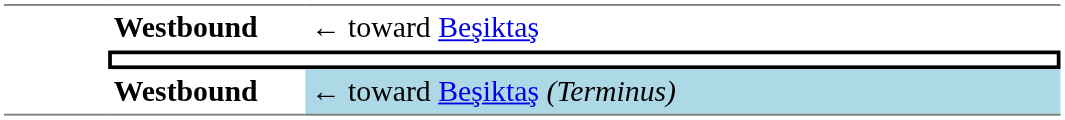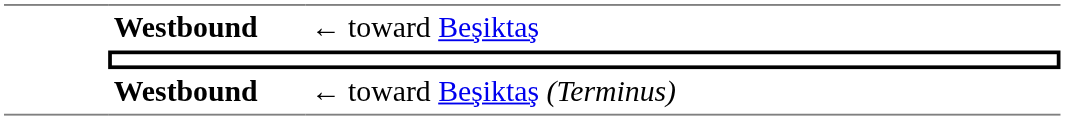(493, 90) lightblue background -> (493, 90) no background
